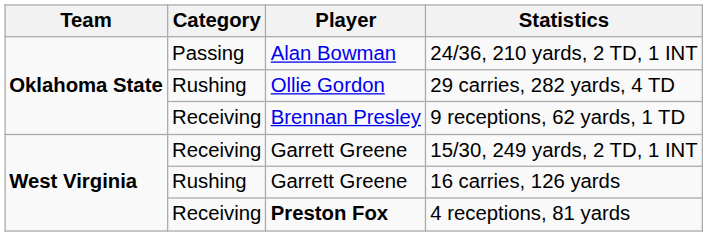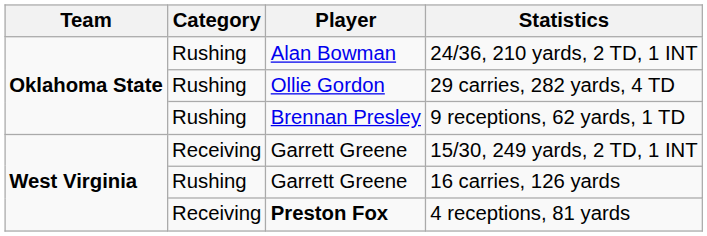(208, 53) Passing -> (209, 53) Rushing
(217, 117) Receiving -> (209, 117) Rushing
